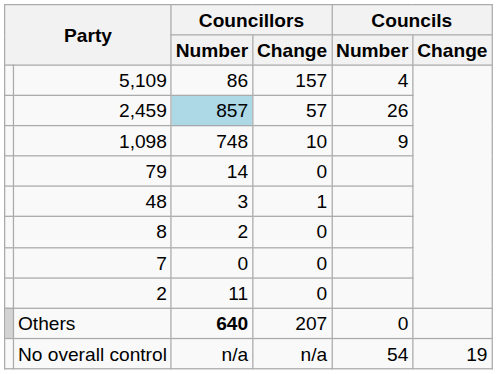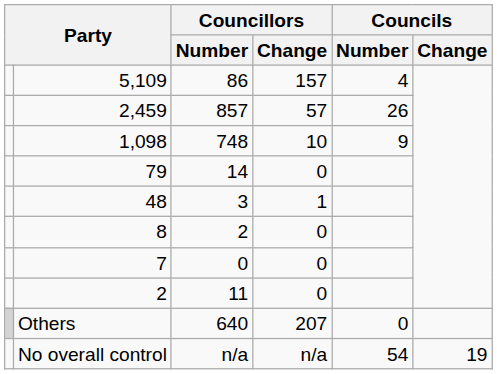(232, 111) lightblue background -> (232, 111) no background
(232, 323) bold -> (232, 323) normal
